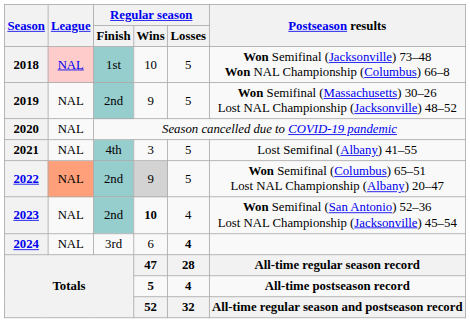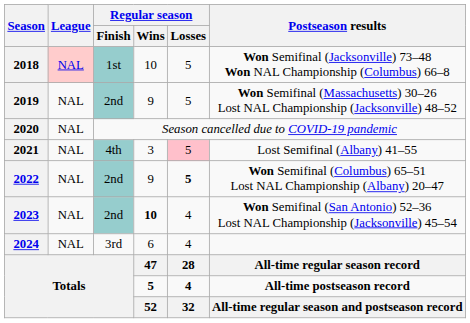(188, 150) no background -> (188, 150) pink background
(71, 179) lightsalmon background -> (71, 179) no background
(151, 179) lightgrey background -> (151, 179) no background
(188, 179) normal -> (188, 179) bold
(188, 244) bold -> (188, 244) normal
